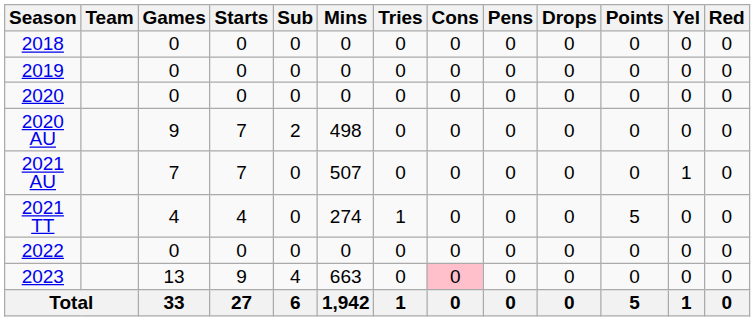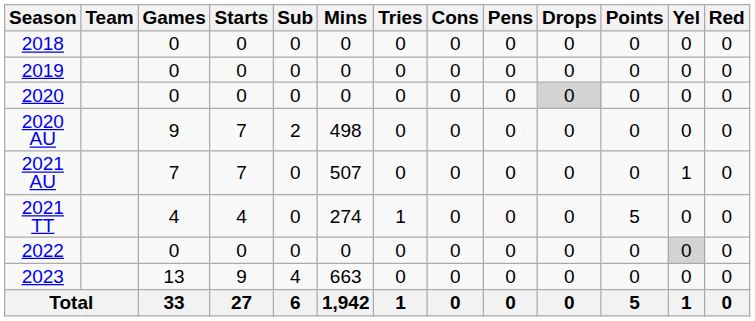(569, 95) no background -> (569, 95) lightgrey background
(686, 250) no background -> (686, 250) lightgrey background
(455, 276) pink background -> (455, 276) no background
